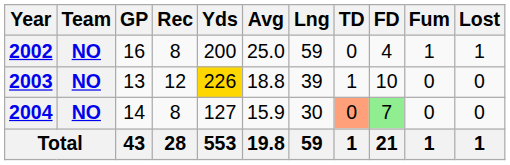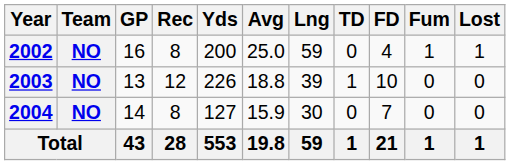(220, 81) gold background -> (220, 81) no background
(352, 112) lightsalmon background -> (352, 112) no background
(387, 112) lightgreen background -> (387, 112) no background
